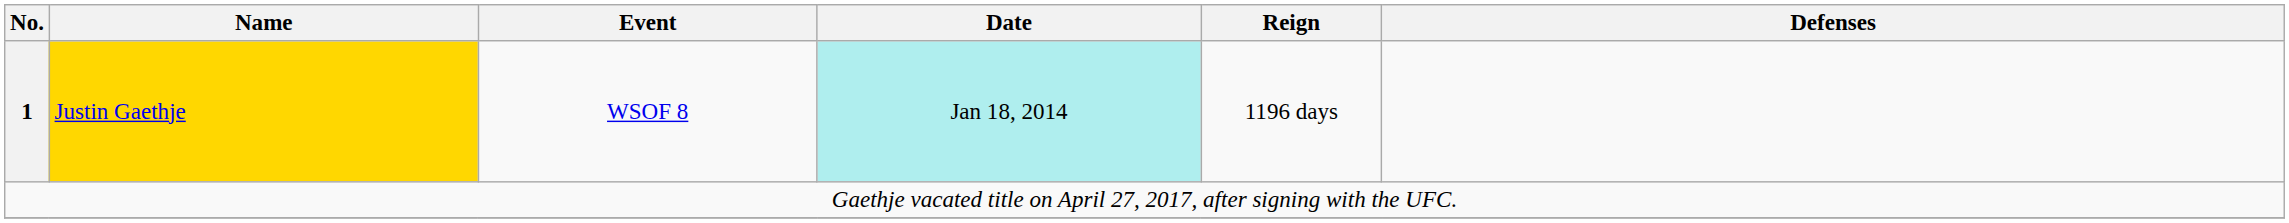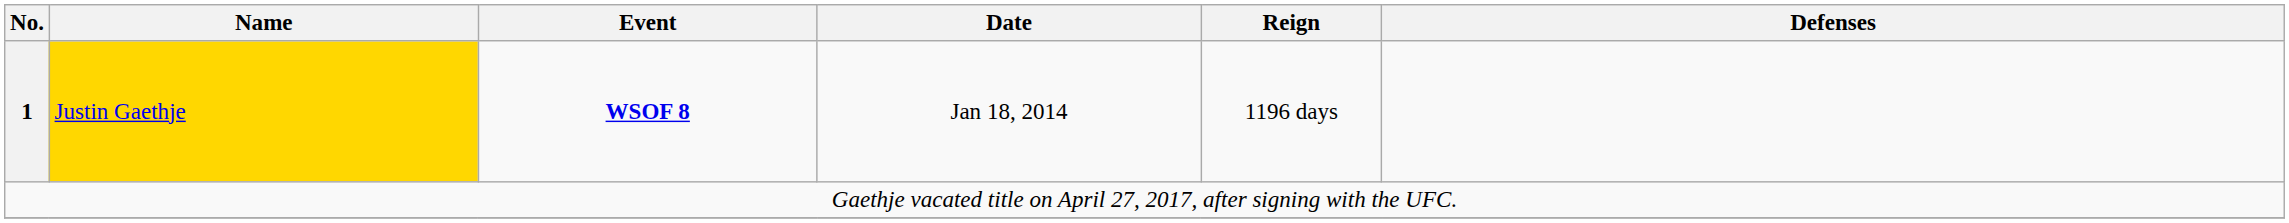(648, 111) normal -> (648, 111) bold
(1009, 111) paleturquoise background -> (1009, 111) no background
